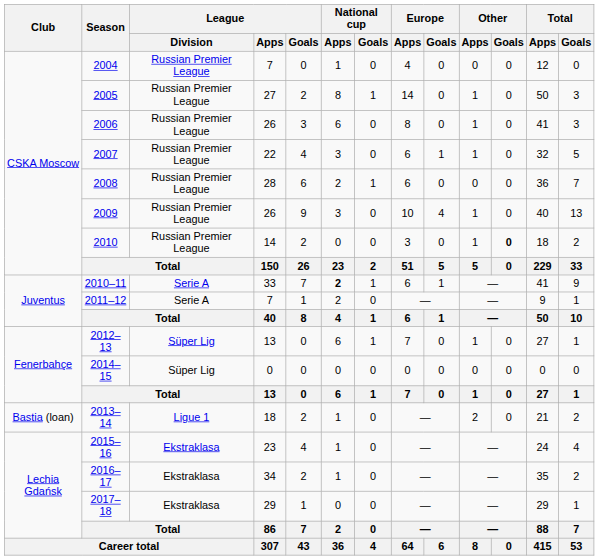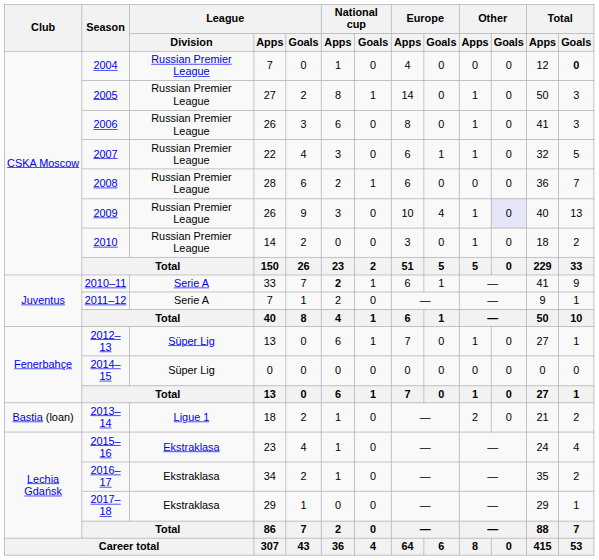(576, 65) normal -> (576, 65) bold
(509, 213) no background -> (509, 213) lavender background
(509, 242) bold -> (509, 242) normal
